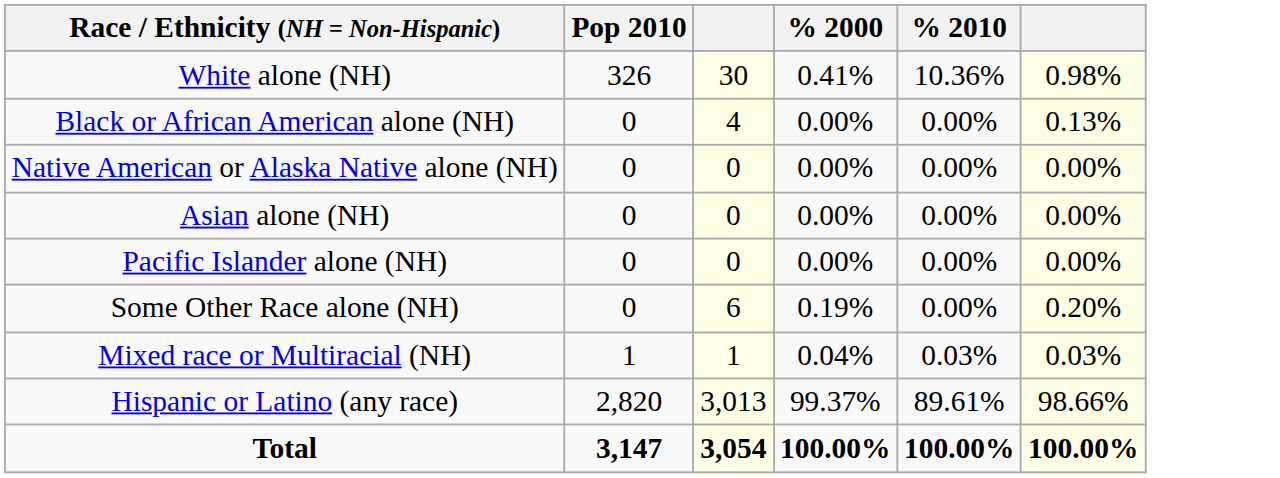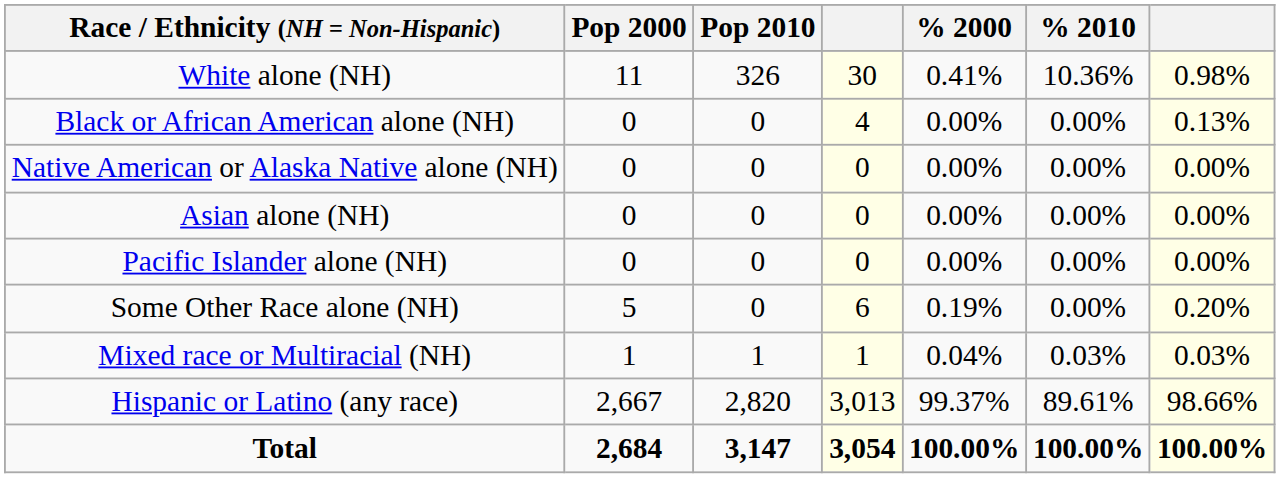+ column: (629, 27)
